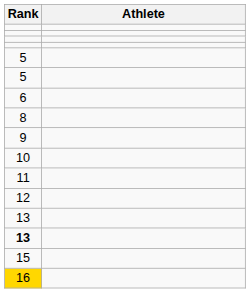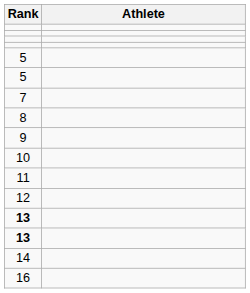(23, 97) 6 -> (23, 97) 7
(23, 218) normal -> (23, 218) bold
(23, 258) 15 -> (23, 258) 14
(23, 278) gold background -> (23, 278) no background
